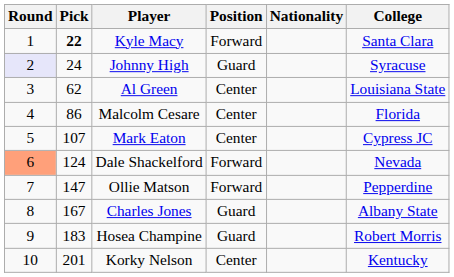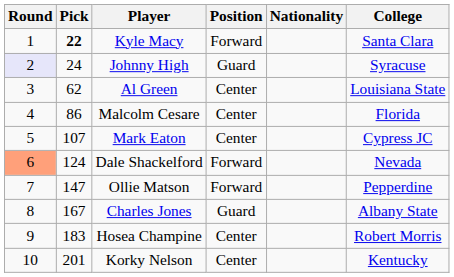(236, 235) Guard -> (236, 235) Center
